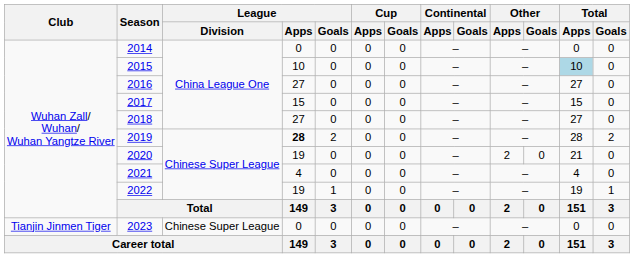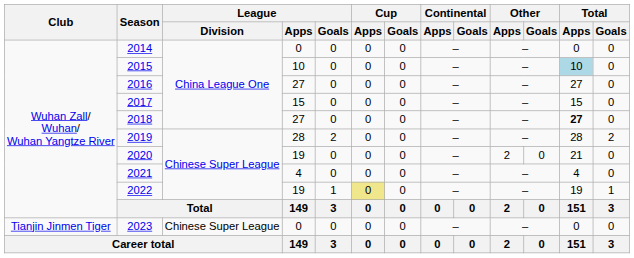(576, 119) normal -> (576, 119) bold
(299, 137) bold -> (299, 137) normal
(368, 191) no background -> (368, 191) khaki background
